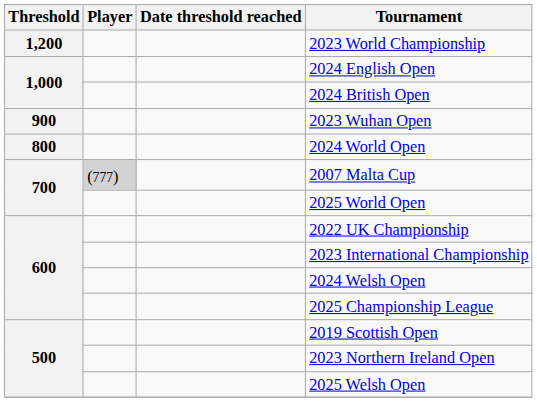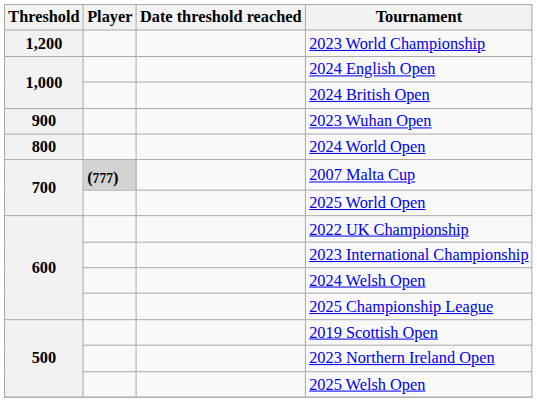(103, 177) normal -> (103, 177) bold
